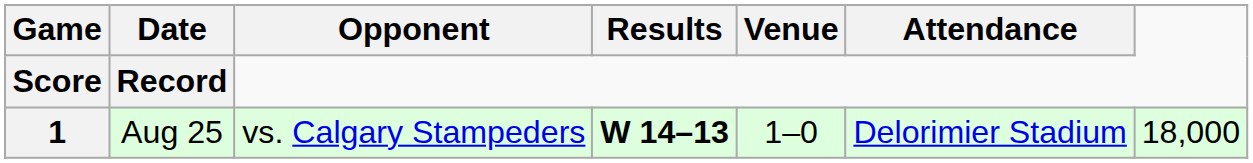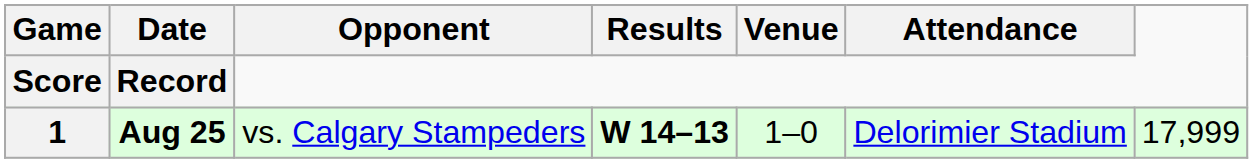(172, 132) normal -> (172, 132) bold
(1191, 132) 18,000 -> (1191, 132) 17,999
